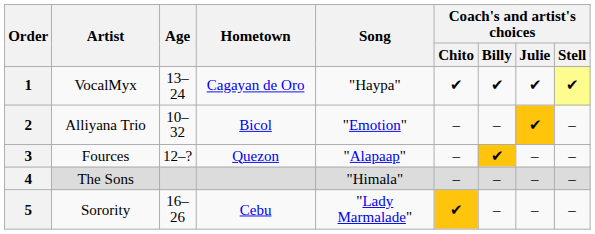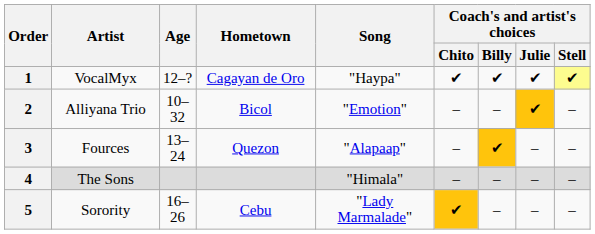(178, 86) 13–24 -> (178, 78) 12–?
(178, 156) 12–? -> (178, 148) 13–24
